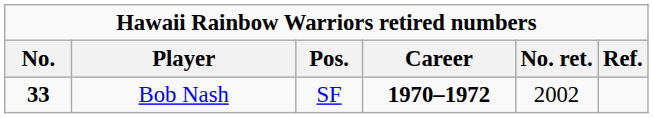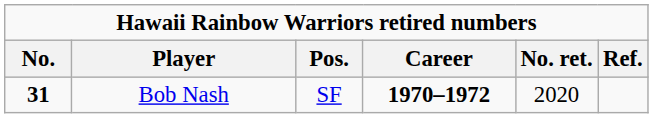(38, 94) 33 -> (38, 94) 31
(556, 94) 2002 -> (556, 94) 2020
